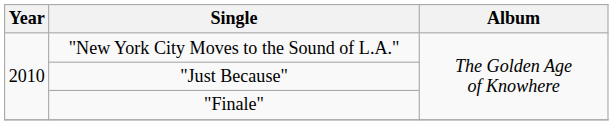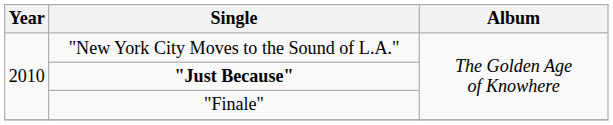(234, 76) normal -> (234, 76) bold
